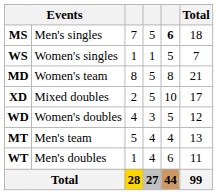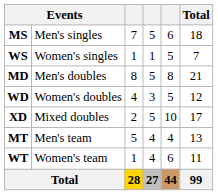(170, 35) bold -> (170, 35) normal
(71, 76) Women's team -> (70, 76) Men's doubles
rows swapped: (18, 117) <-> (18, 97)
(70, 158) Men's doubles -> (71, 158) Women's team
